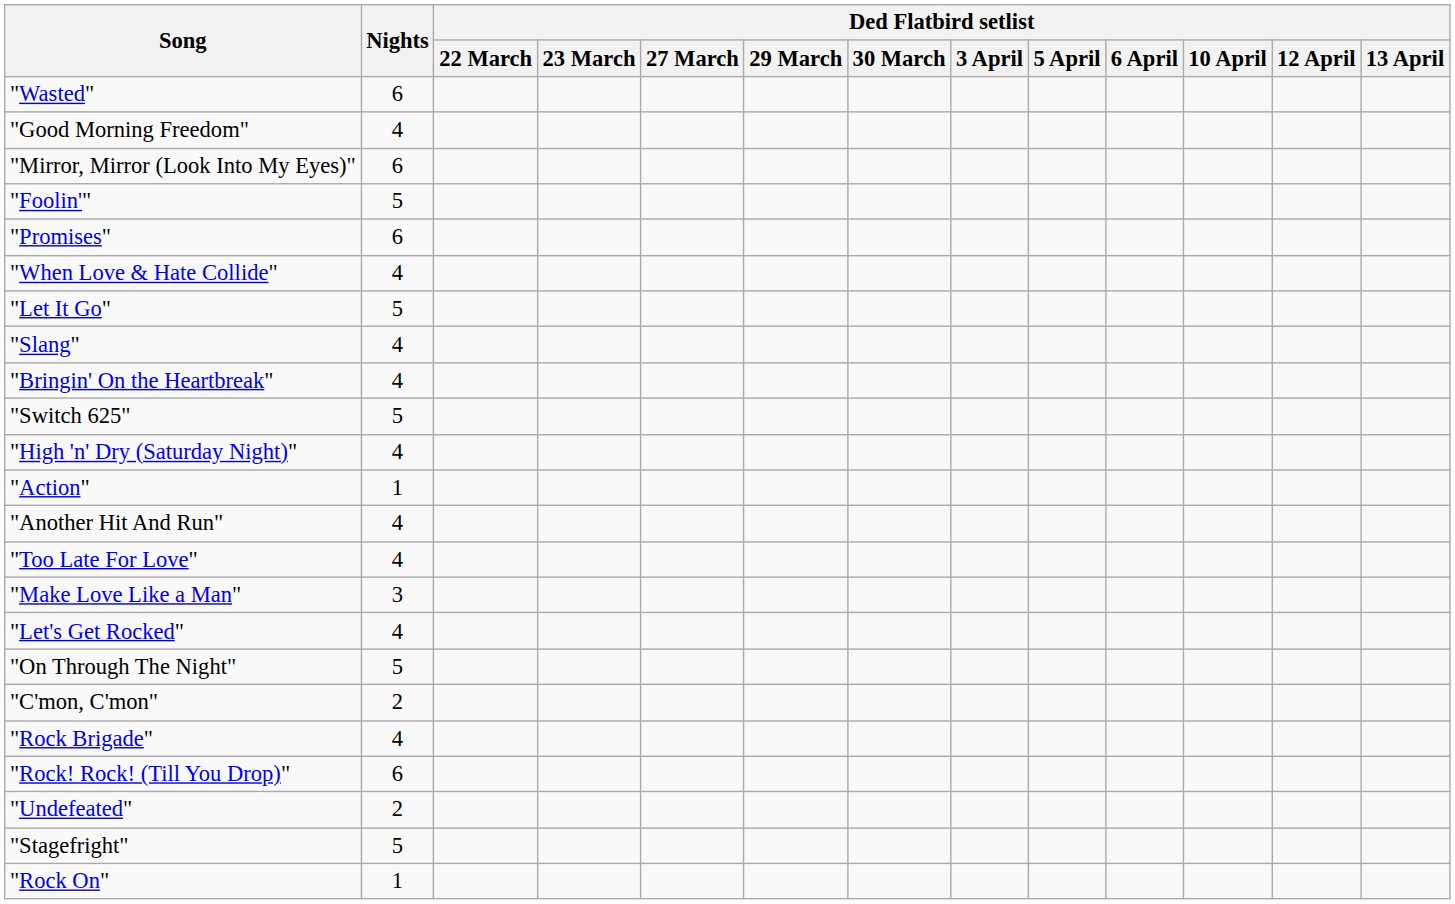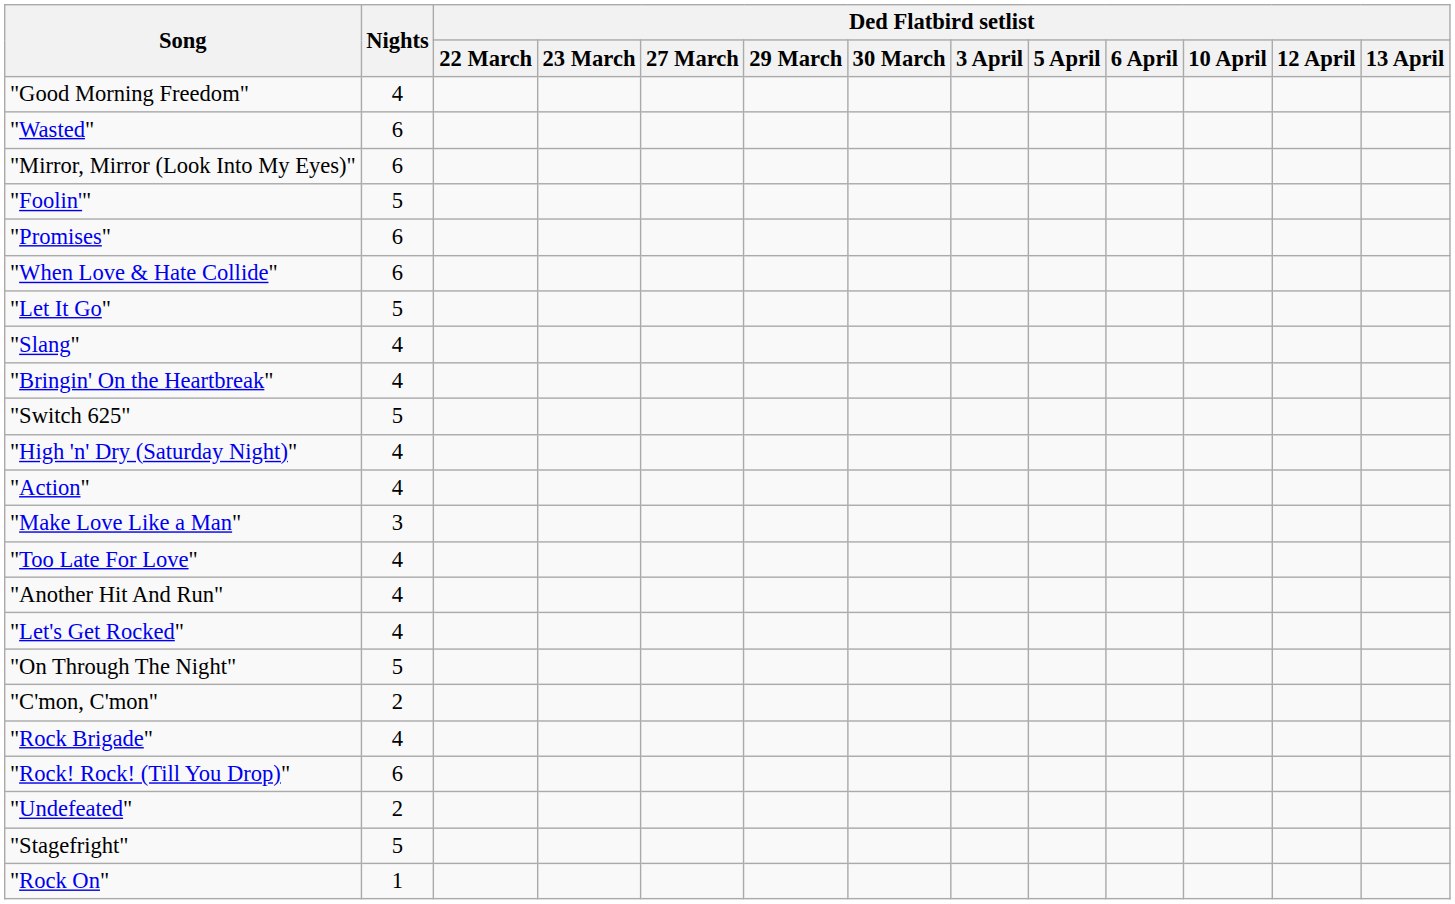rows swapped: (129, 129) <-> (52, 93)
(397, 272) 4 -> (397, 272) 6
(397, 487) 1 -> (397, 487) 4
rows swapped: (117, 523) <-> (126, 594)
